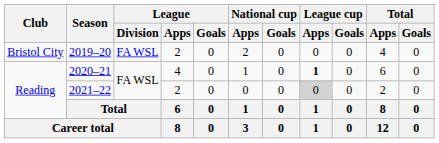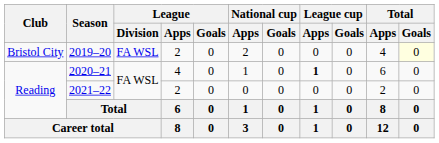(416, 52) no background -> (416, 52) lightyellow background
(316, 90) lightgrey background -> (316, 90) no background
